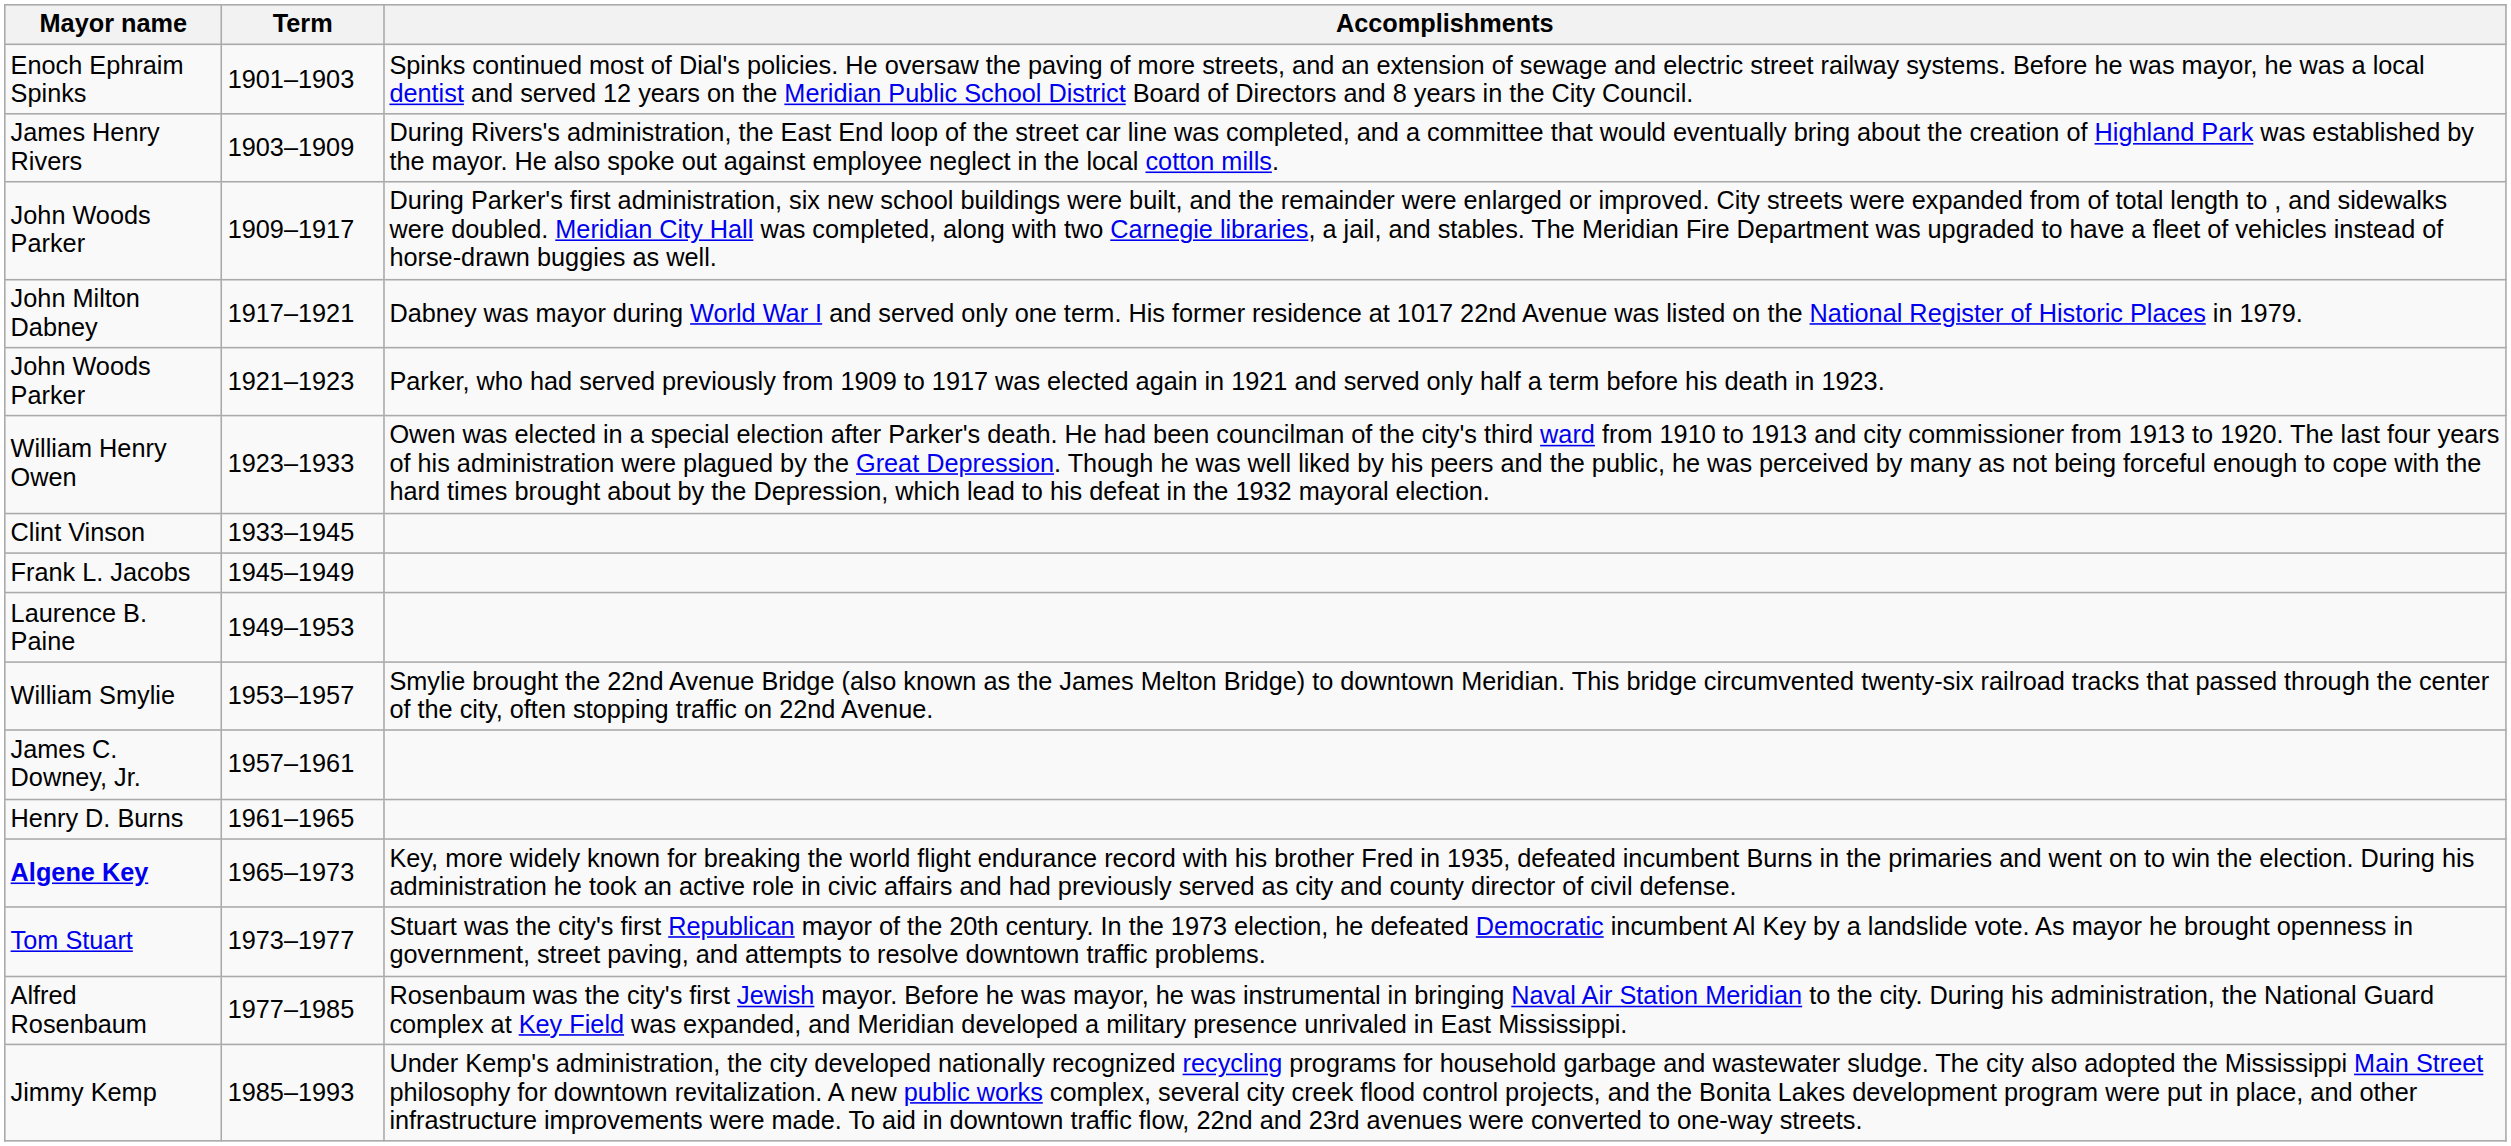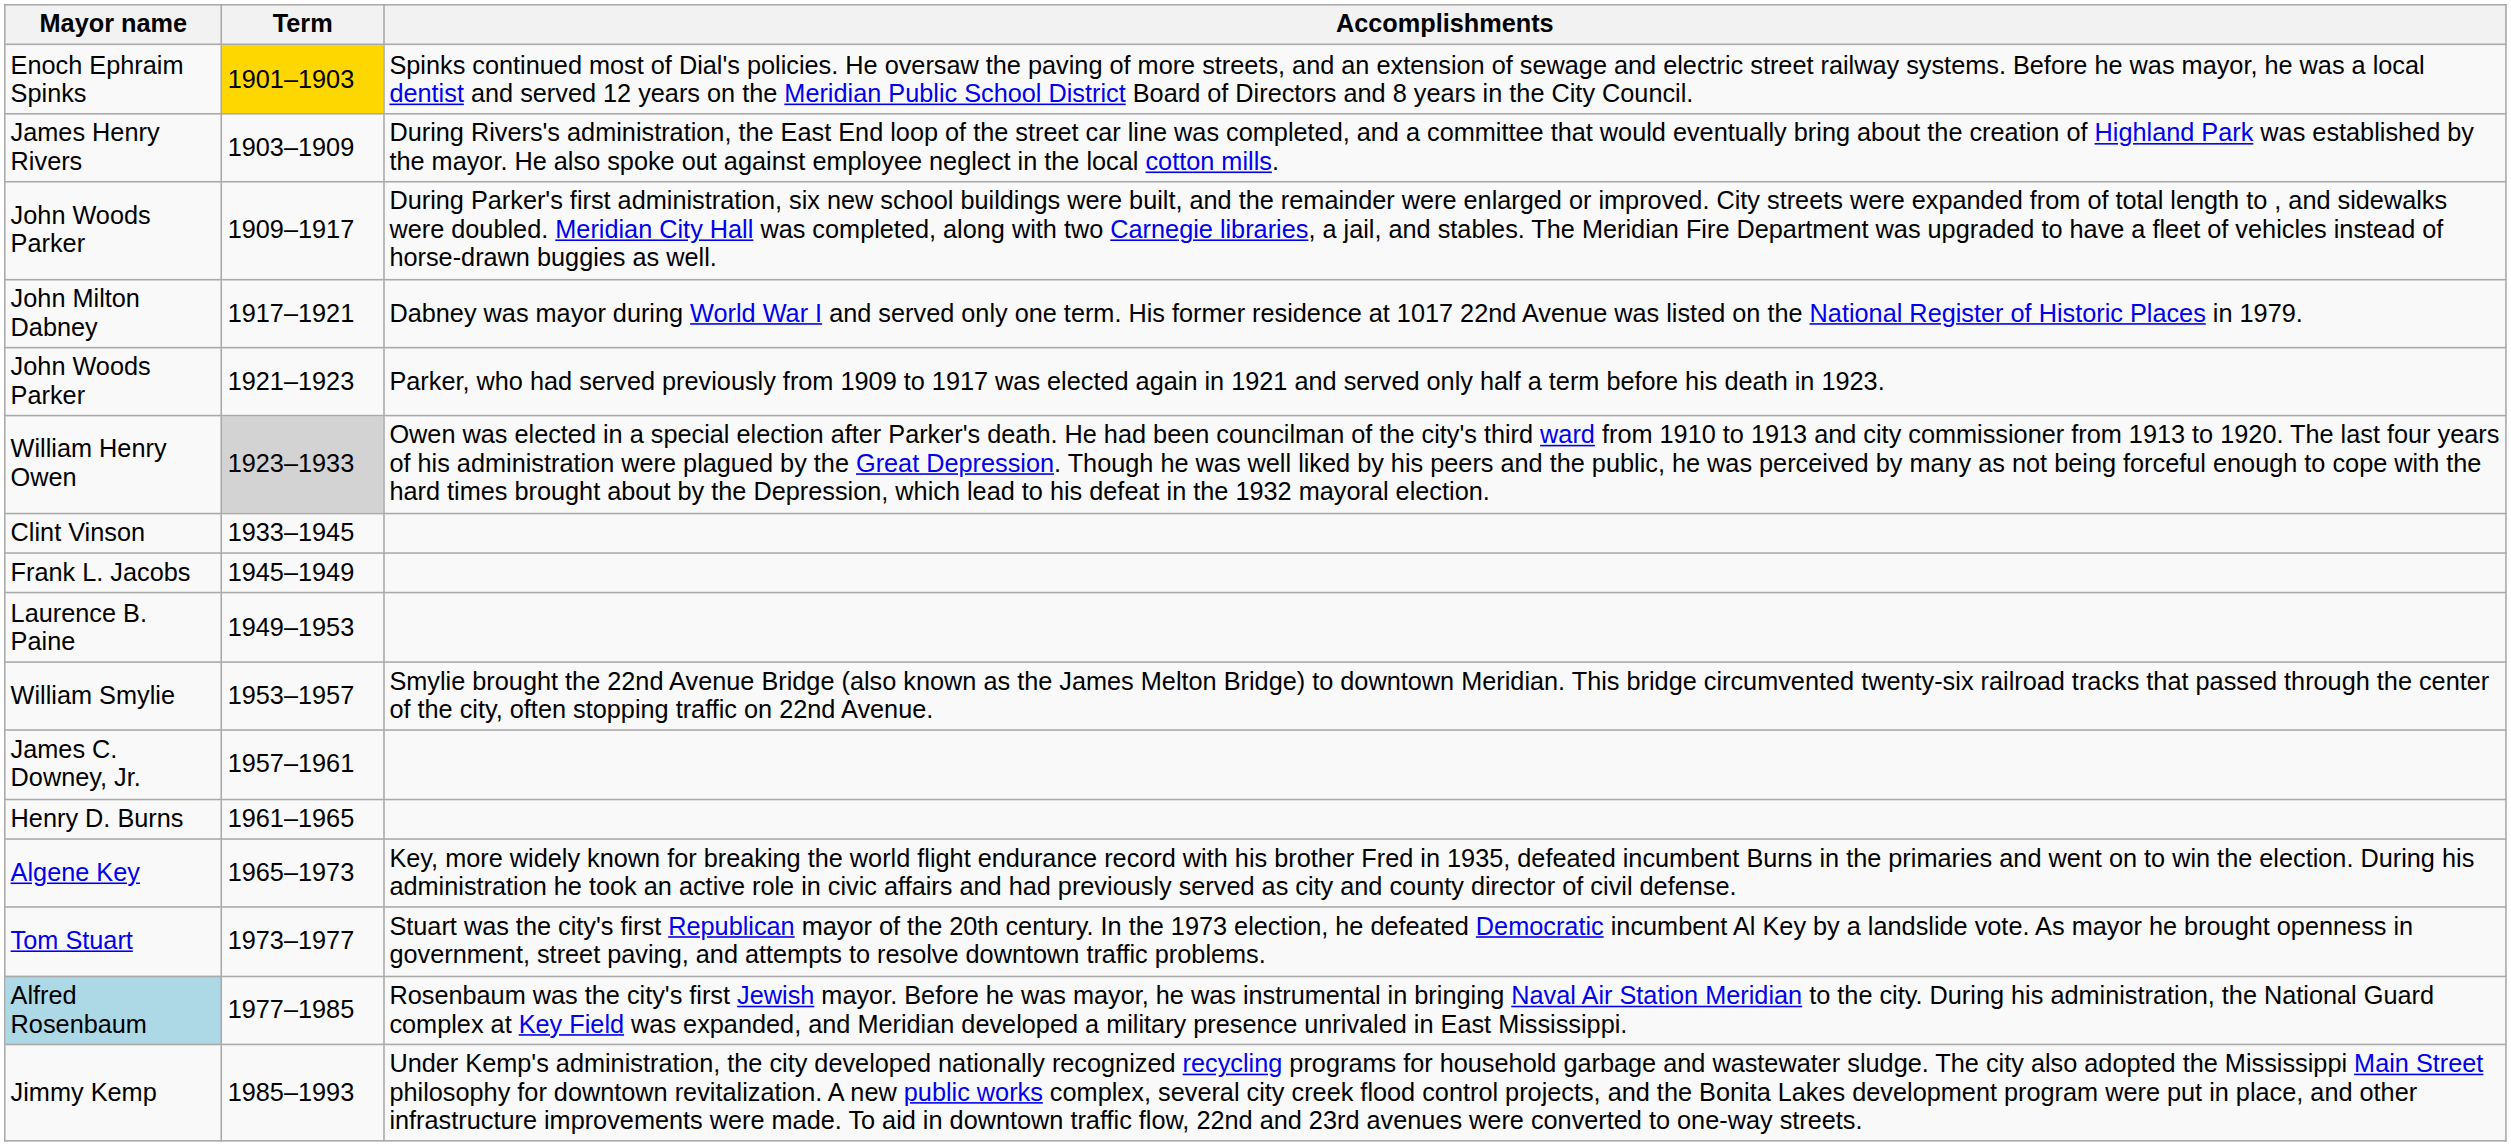(291, 78) no background -> (291, 78) gold background
(291, 464) no background -> (291, 464) lightgrey background
(79, 872) bold -> (75, 872) normal
(79, 1009) no background -> (79, 1009) lightblue background
